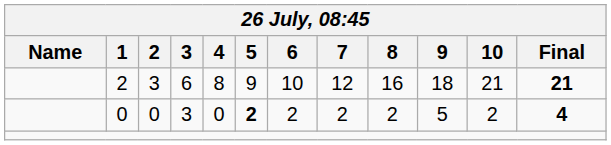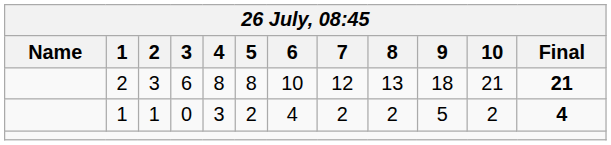(251, 83) 9 -> (251, 83) 8
(392, 83) 16 -> (392, 83) 13
(122, 114) 0 -> (122, 114) 1
(154, 114) 0 -> (154, 114) 1
(187, 114) 3 -> (187, 114) 0
(219, 114) 0 -> (219, 114) 3
(251, 114) bold -> (251, 114) normal
(292, 114) 2 -> (292, 114) 4
